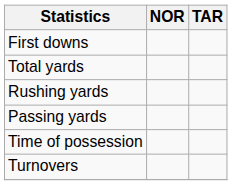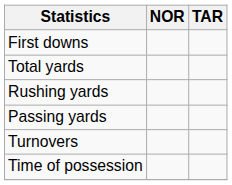rows swapped: (43, 166) <-> (75, 141)
